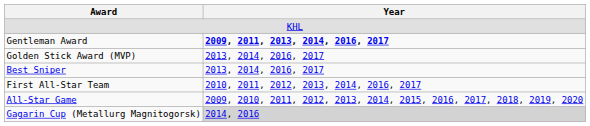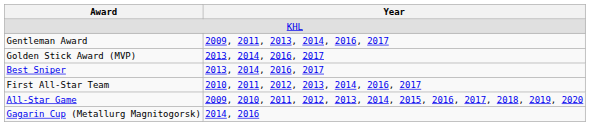(297, 41) bold -> (297, 41) normal
(232, 114) lightgrey background -> (232, 114) no background
